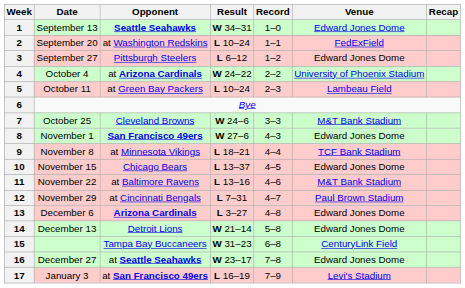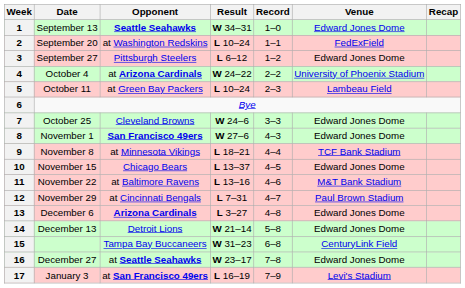(359, 120) M&T Bank Stadium -> (359, 120) Edward Jones Dome
